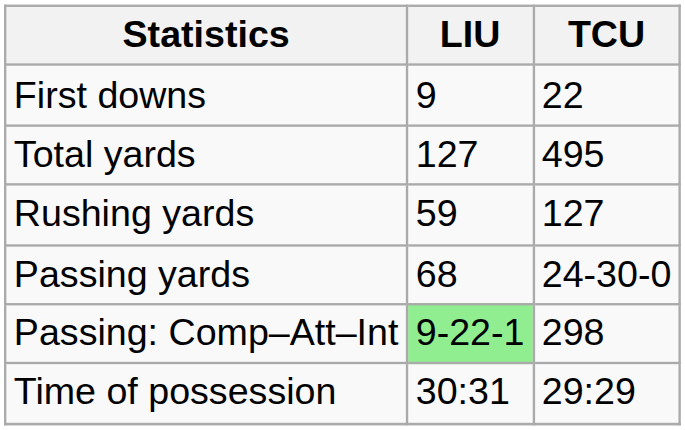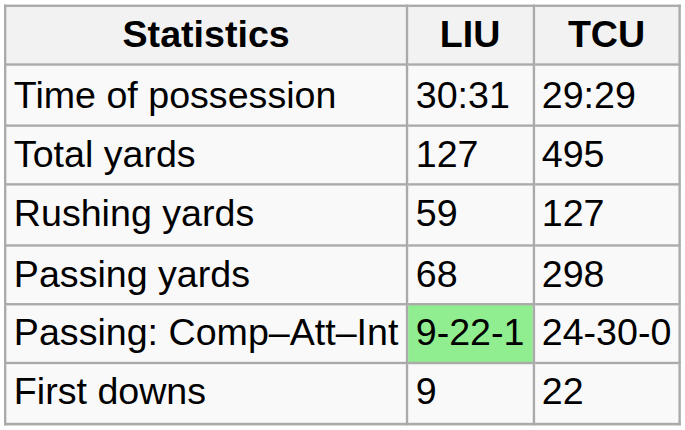rows swapped: (110, 94) <-> (175, 392)
(607, 273) 24-30-0 -> (573, 273) 298
(573, 333) 298 -> (607, 333) 24-30-0
